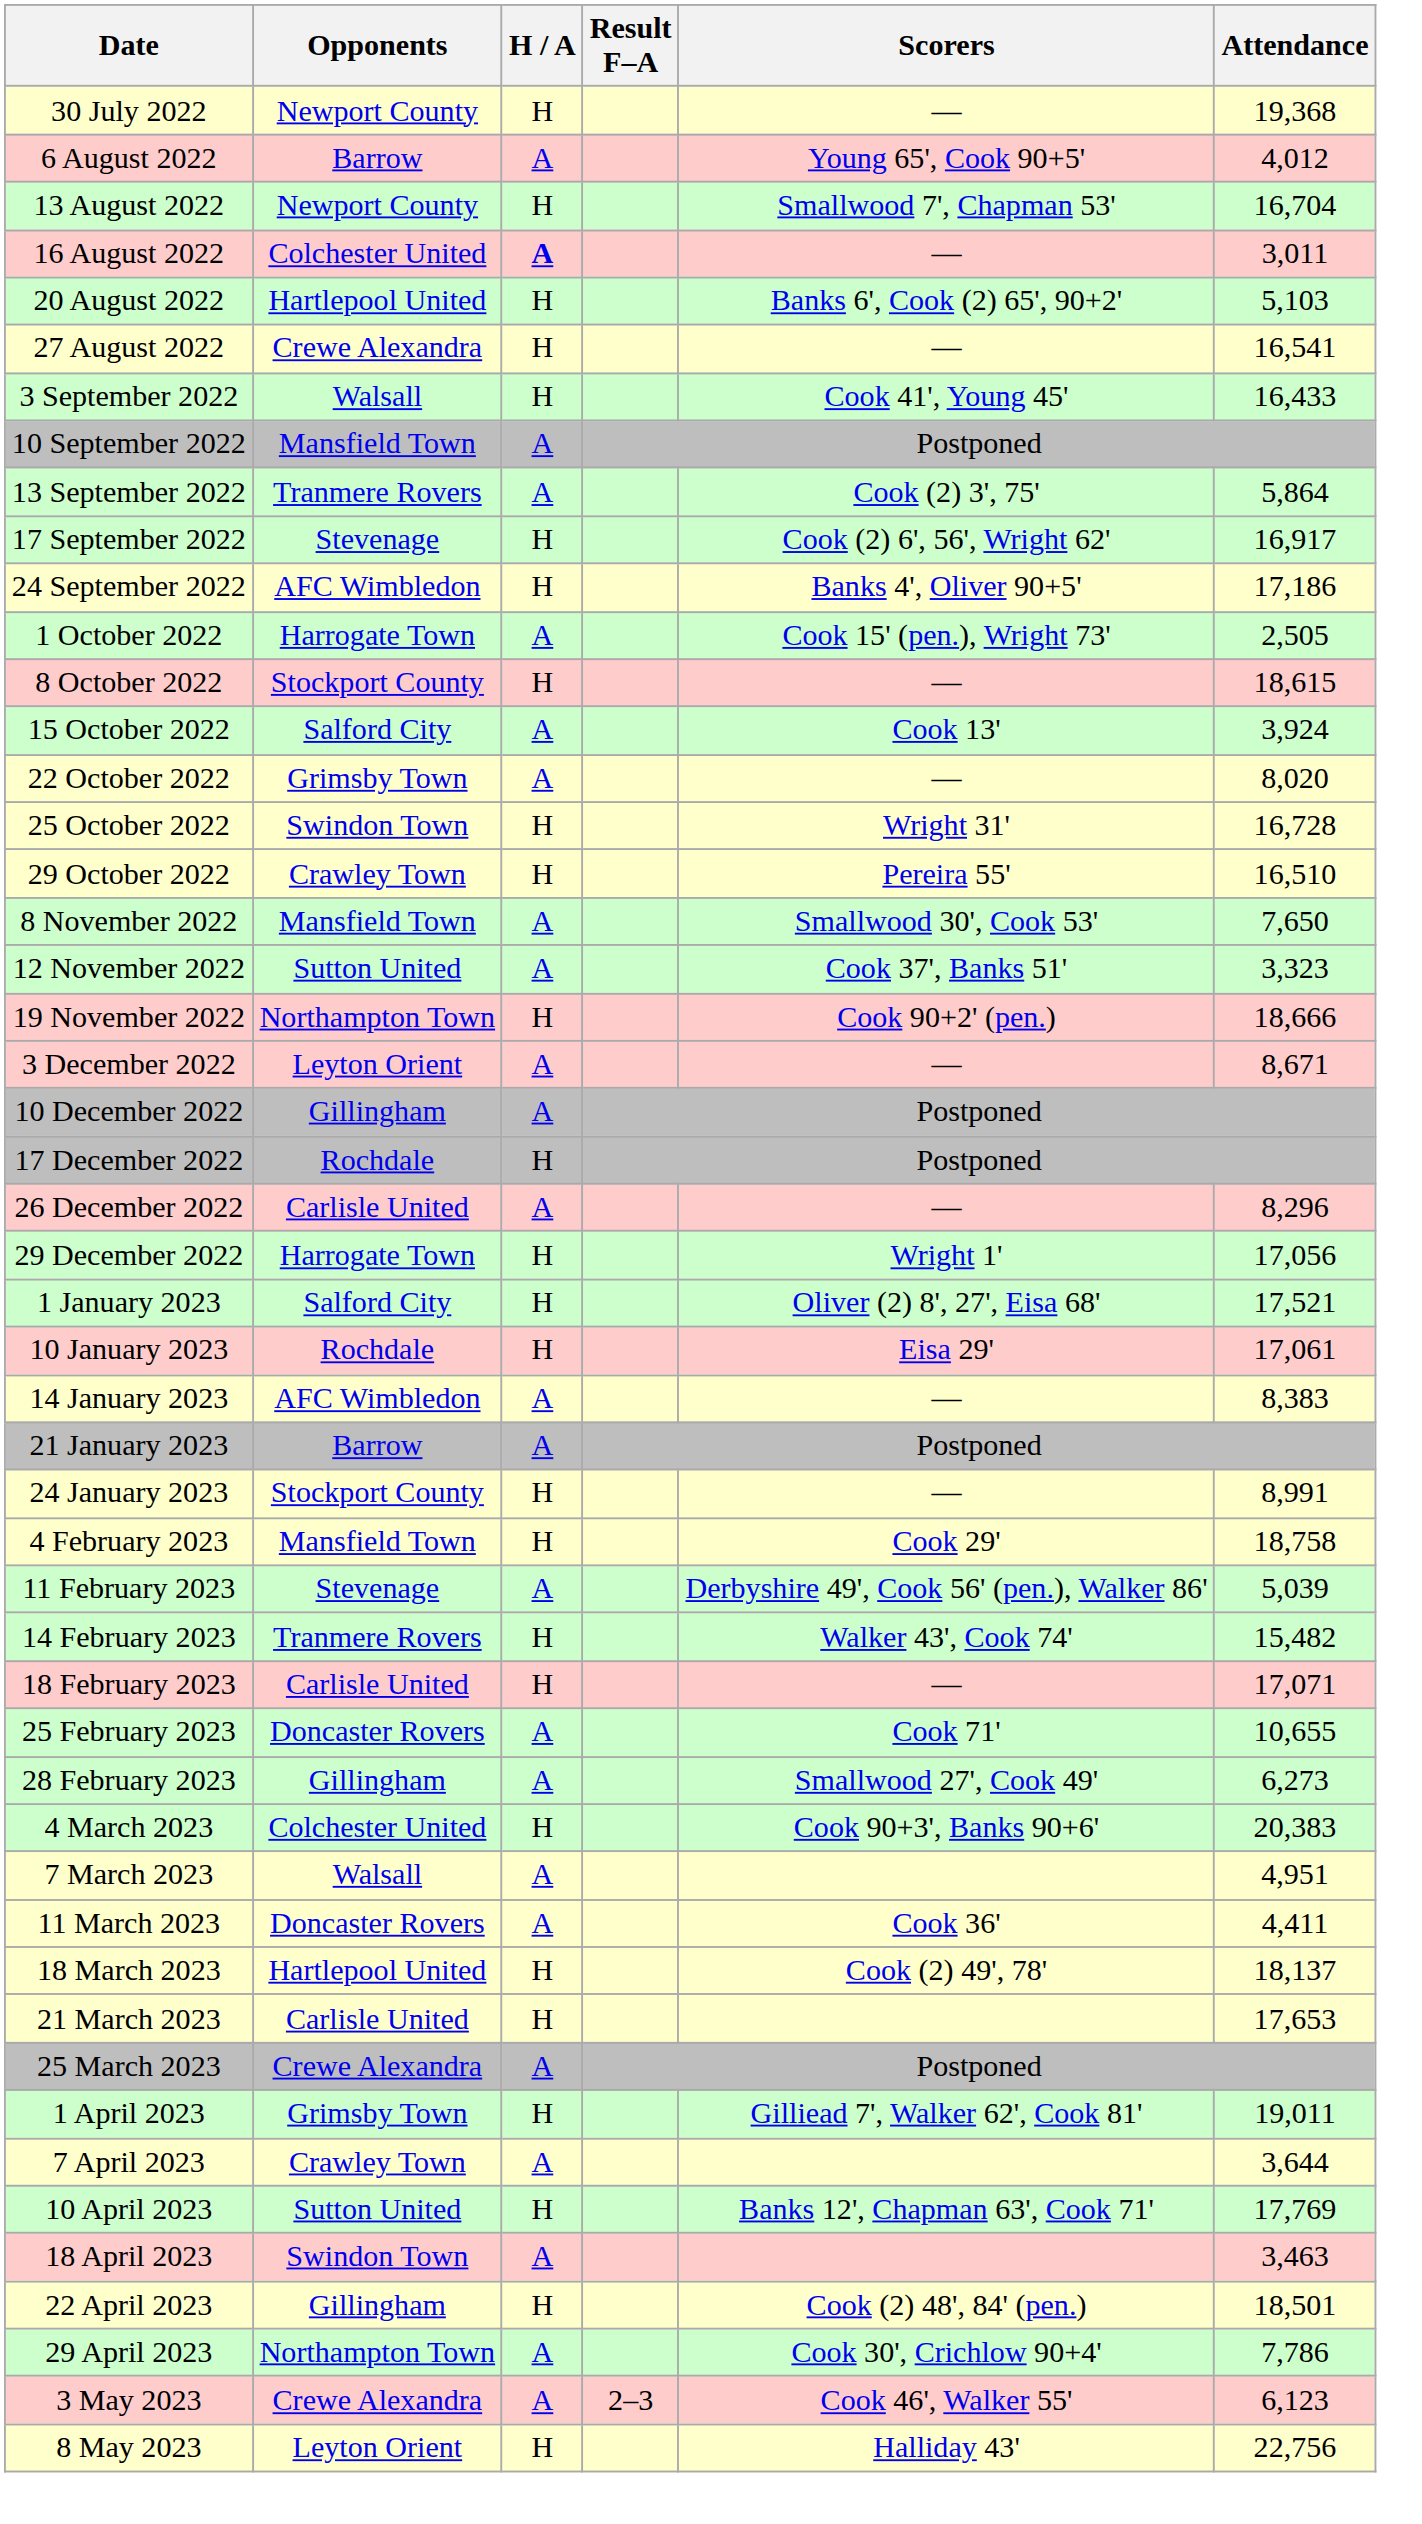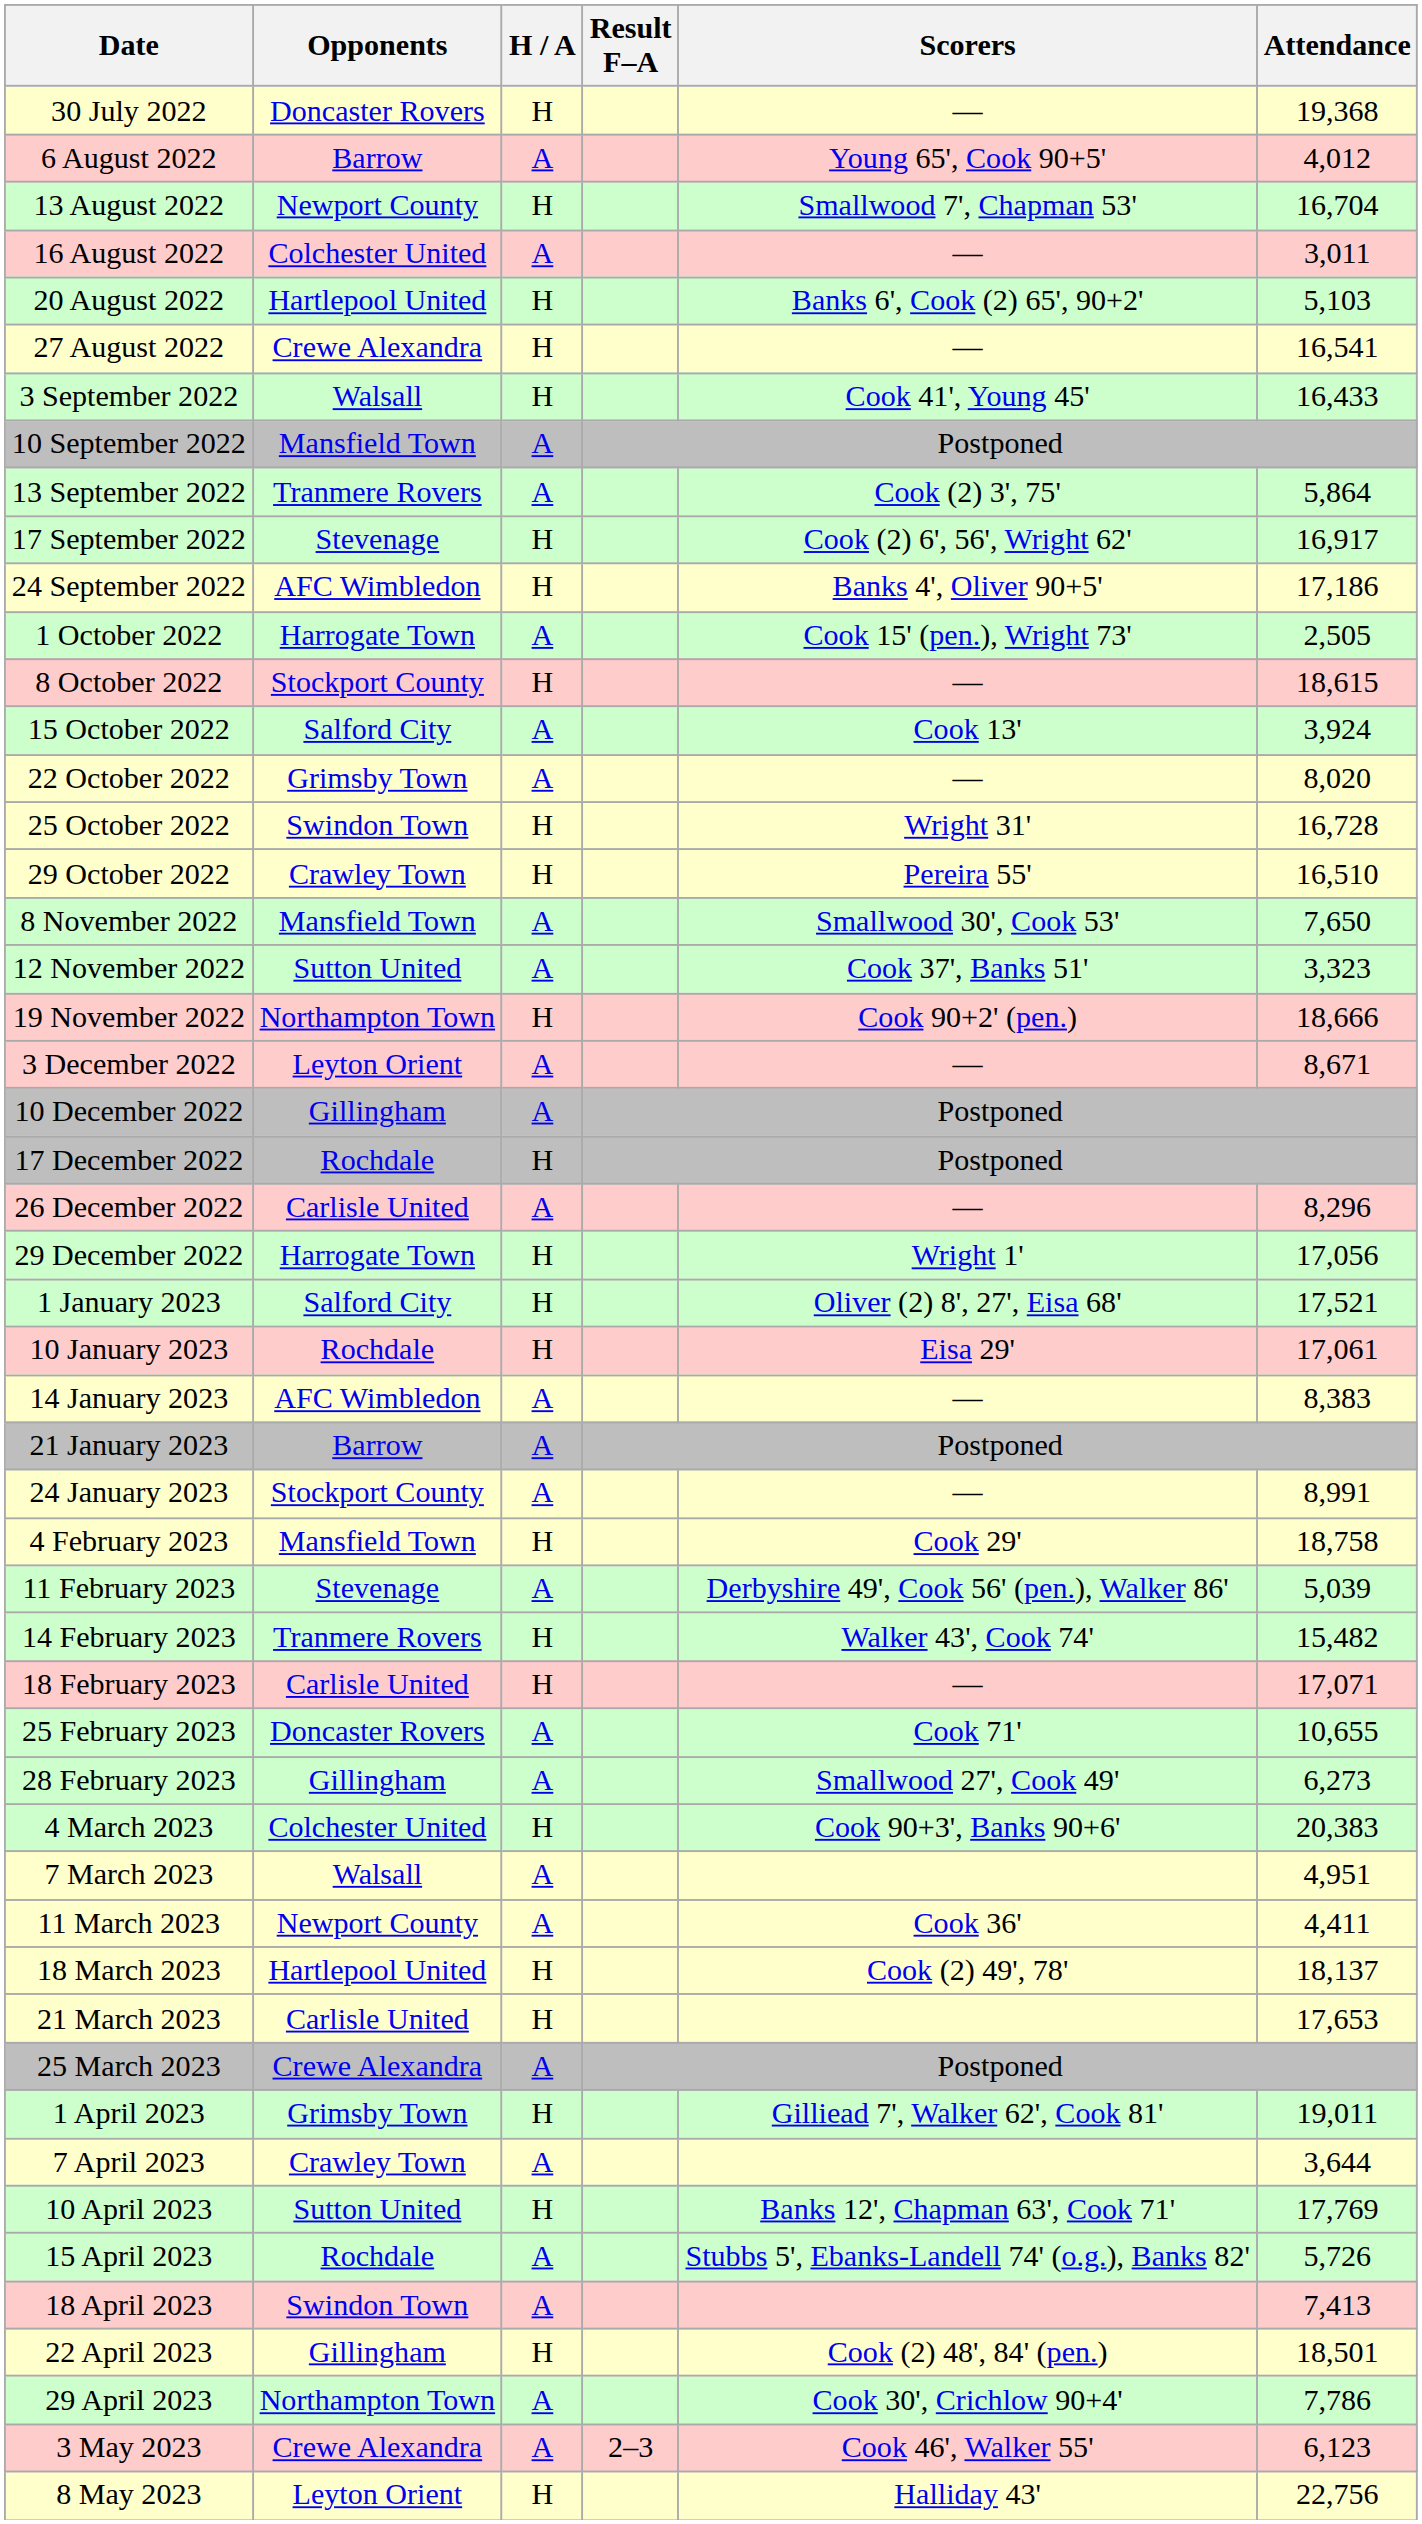(377, 109) Newport County -> (377, 109) Doncaster Rovers
(542, 253) bold -> (542, 253) normal
(542, 1493) H -> (542, 1493) A
(377, 1922) Doncaster Rovers -> (377, 1922) Newport County
+ row: (129, 2256)
(1295, 2256) 3,463 -> (1337, 2304) 7,413
